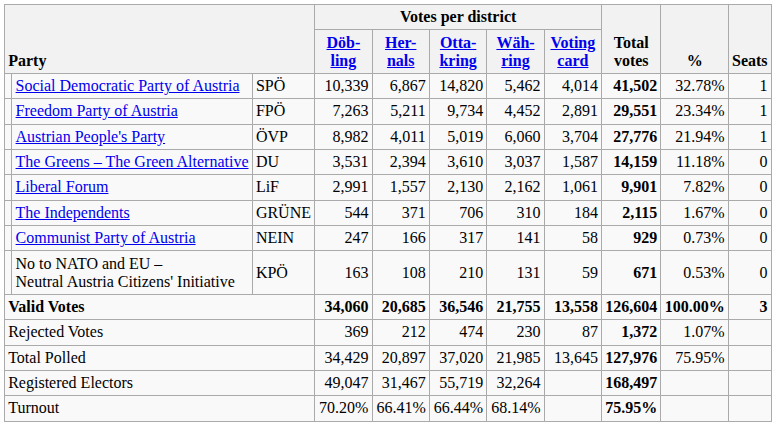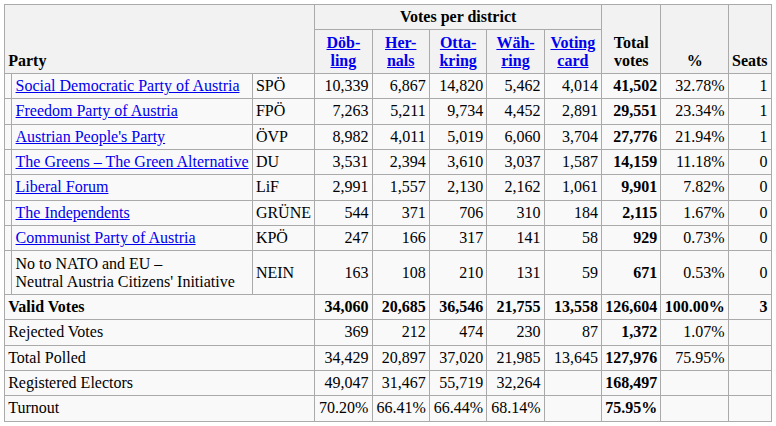(275, 238) NEIN -> (272, 238) KPÖ
(272, 272) KPÖ -> (275, 272) NEIN
